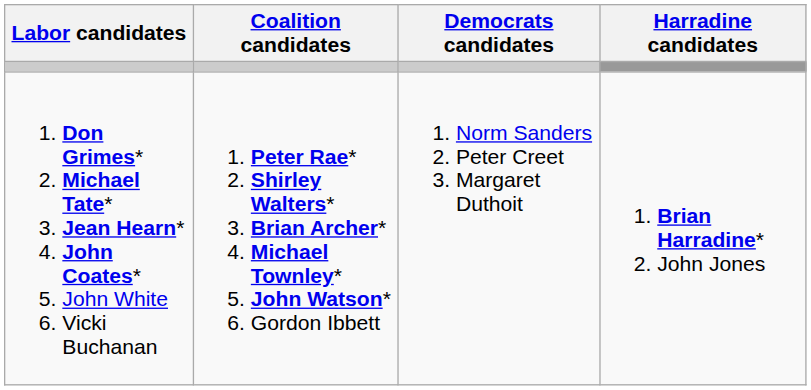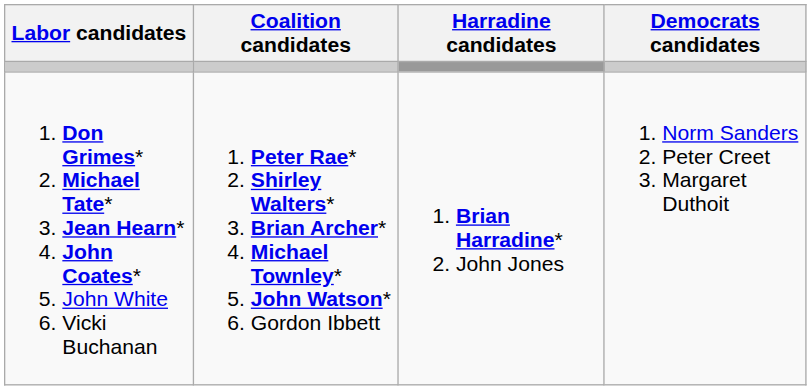columns swapped: (499, 33) <-> (703, 33)
